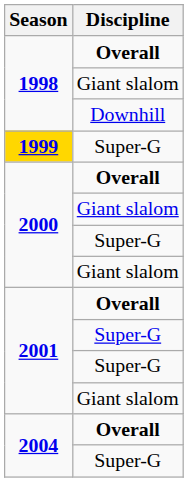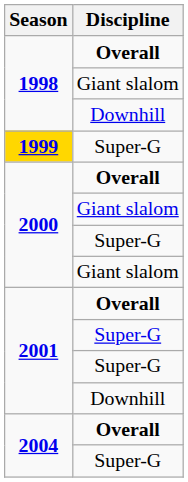(128, 397) Giant slalom -> (128, 397) Downhill
